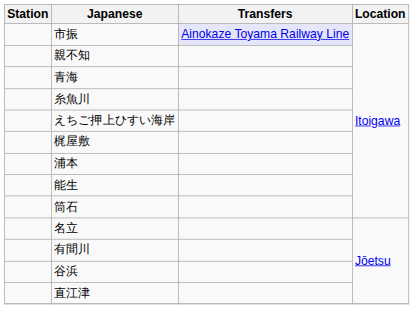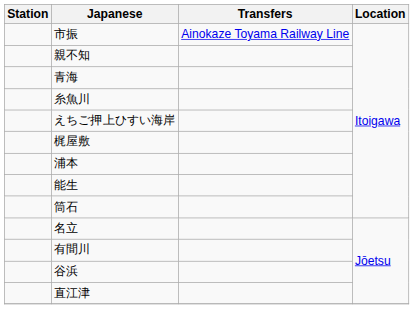(265, 34) lavender background -> (265, 34) no background
